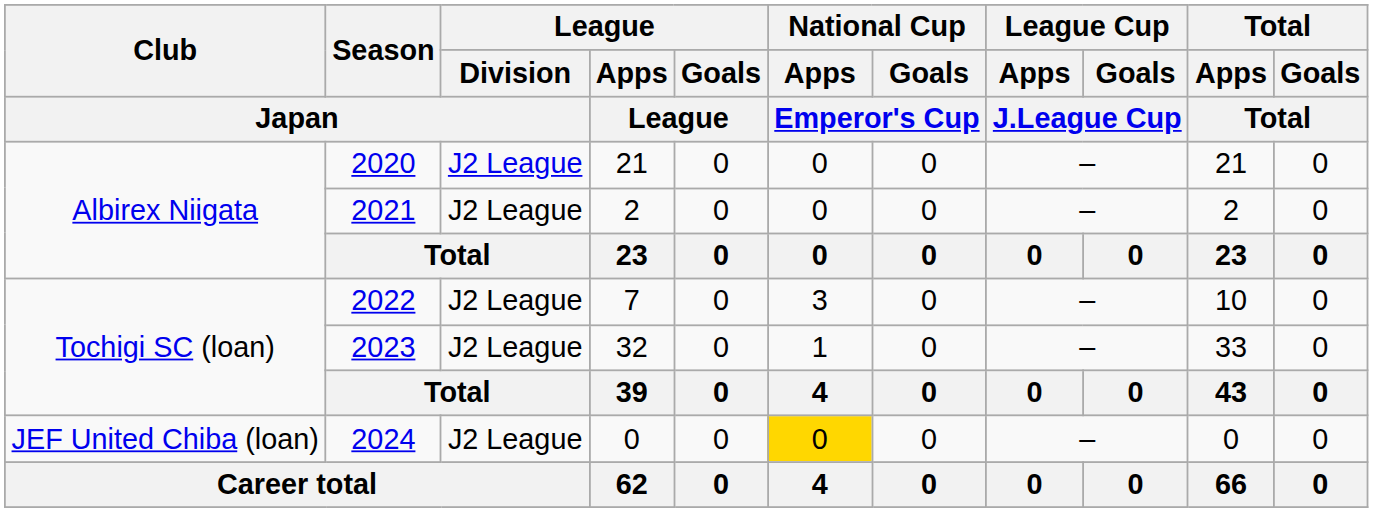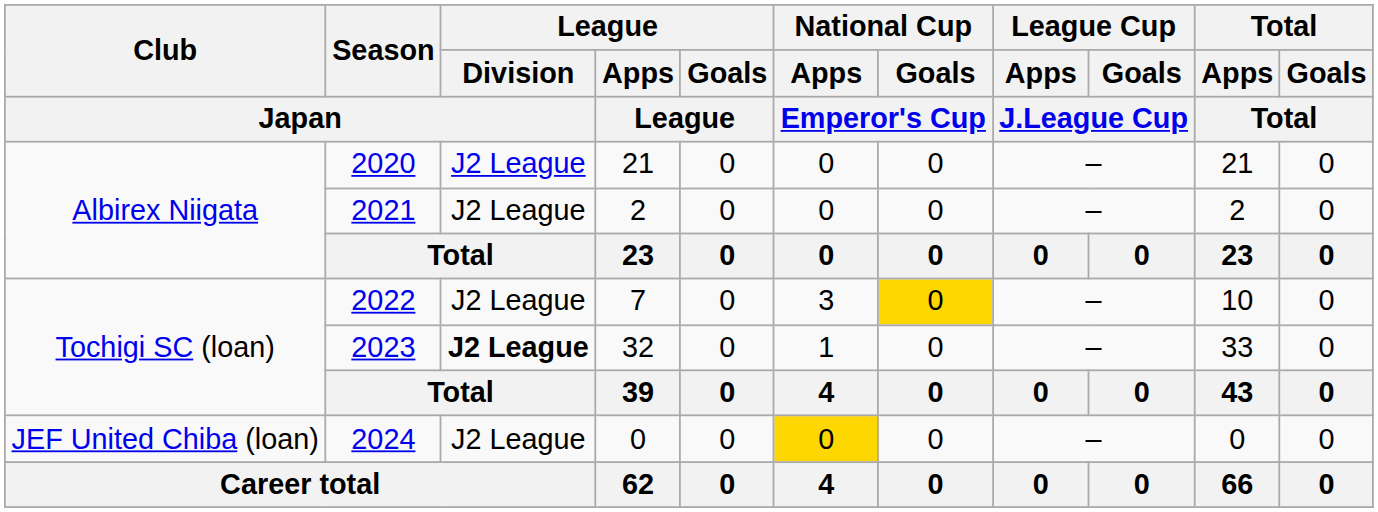(929, 301) no background -> (935, 301) gold background
(515, 347) normal -> (518, 347) bold
